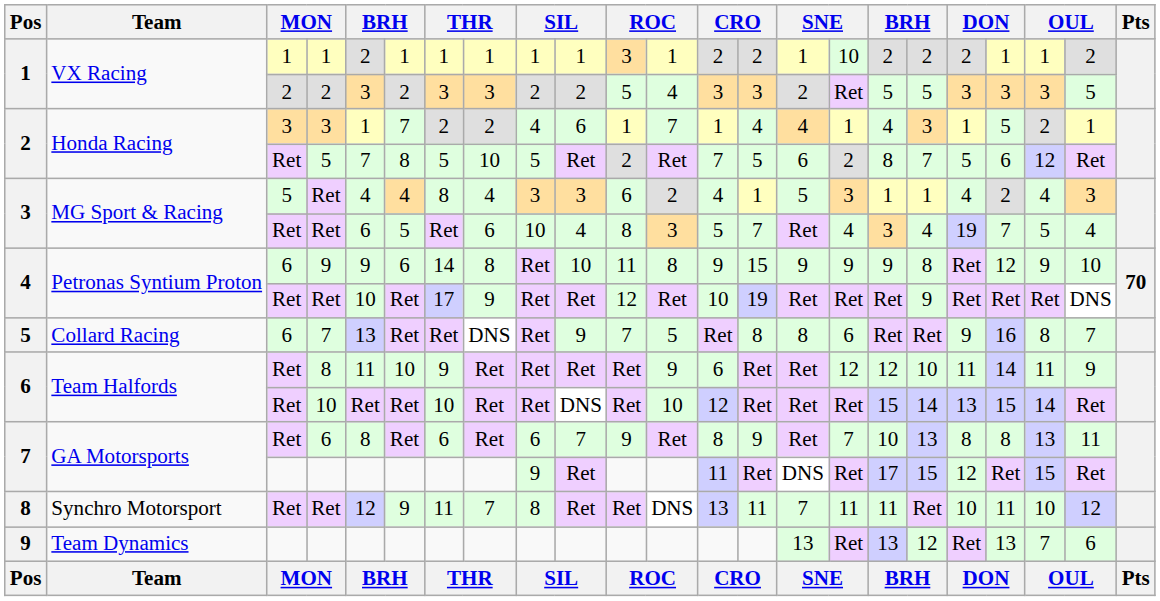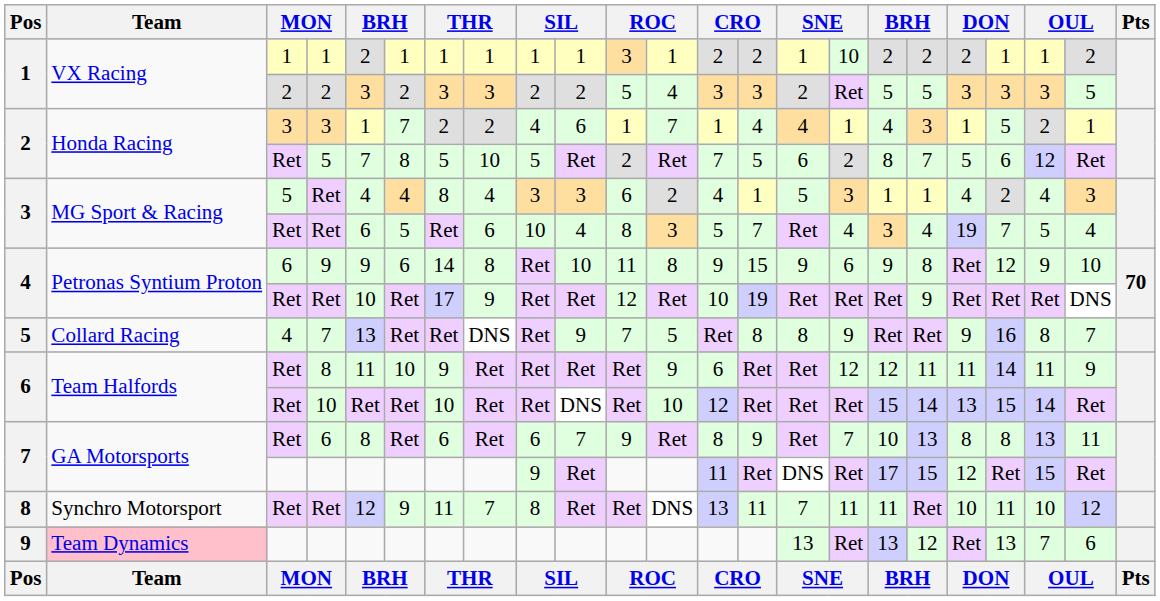(849, 264) 9 -> (849, 264) 6
(287, 334) 6 -> (287, 334) 4
(849, 334) 6 -> (849, 334) 9
(927, 369) 10 -> (927, 369) 11
(120, 543) no background -> (120, 543) pink background
